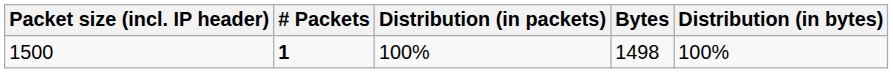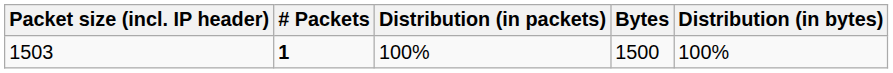(31, 51) 1500 -> (31, 51) 1503
(637, 51) 1498 -> (637, 51) 1500
